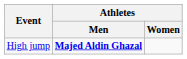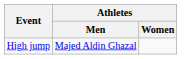(98, 46) bold -> (96, 46) normal
